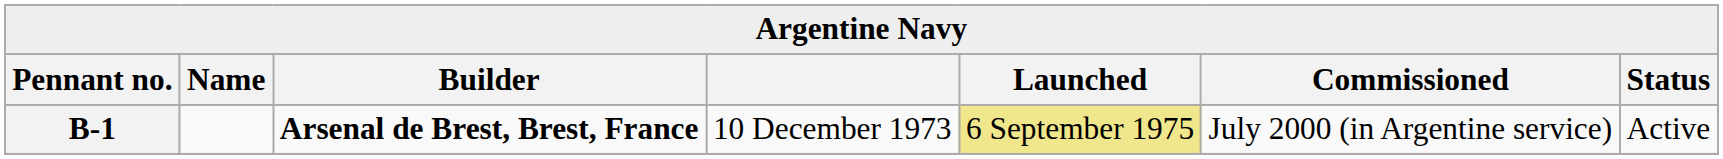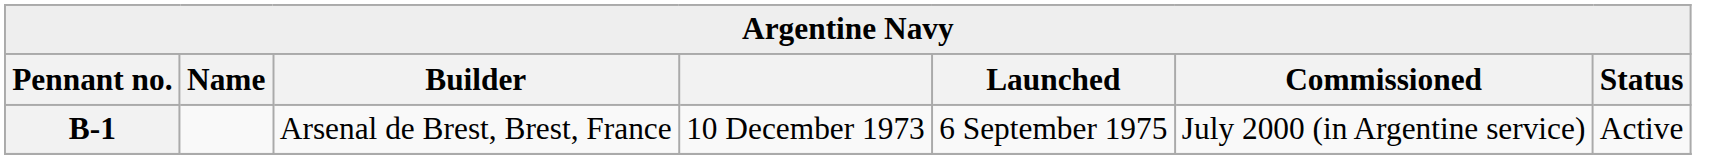(489, 128) bold -> (476, 128) normal
(1080, 128) khaki background -> (1053, 128) no background
